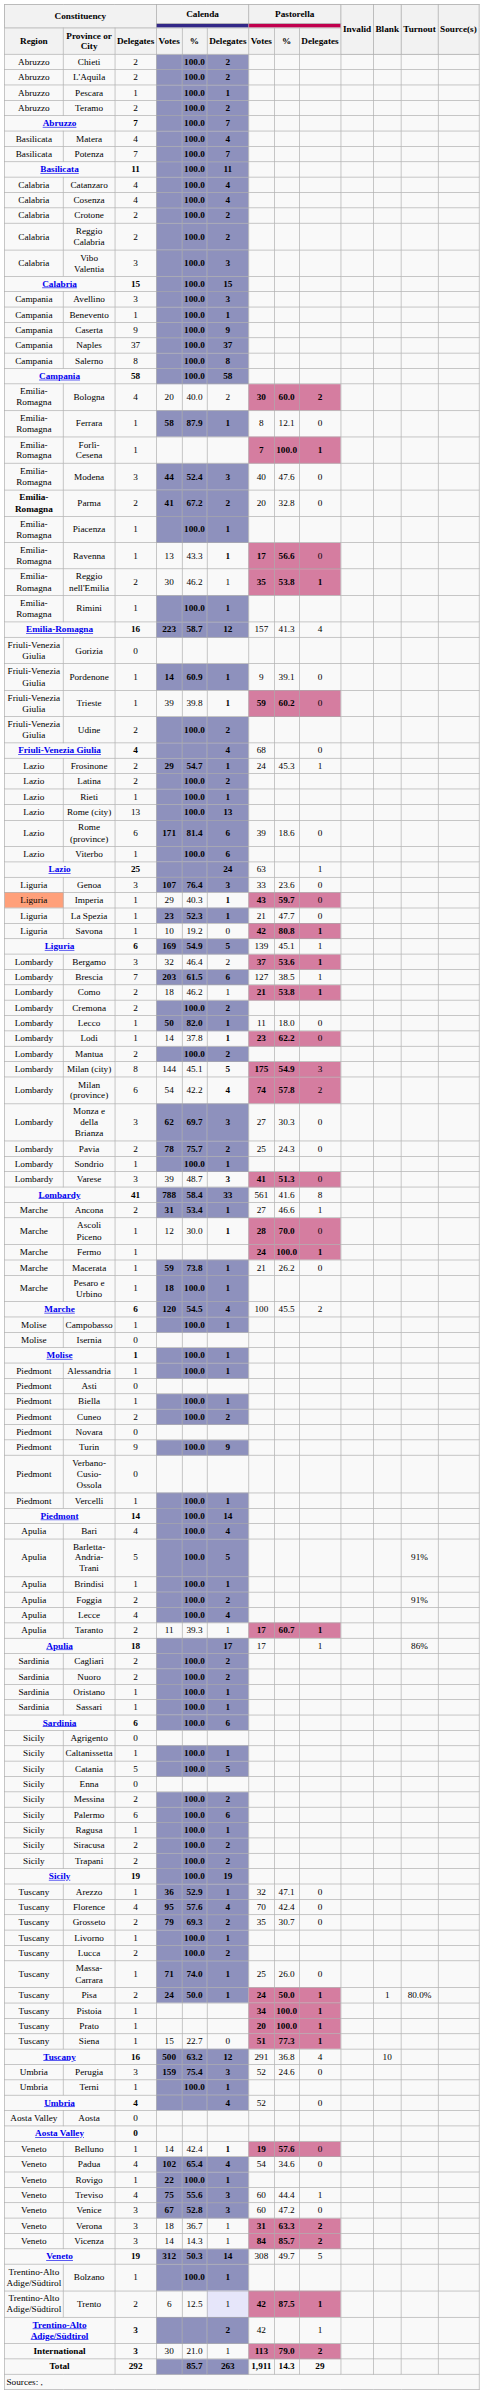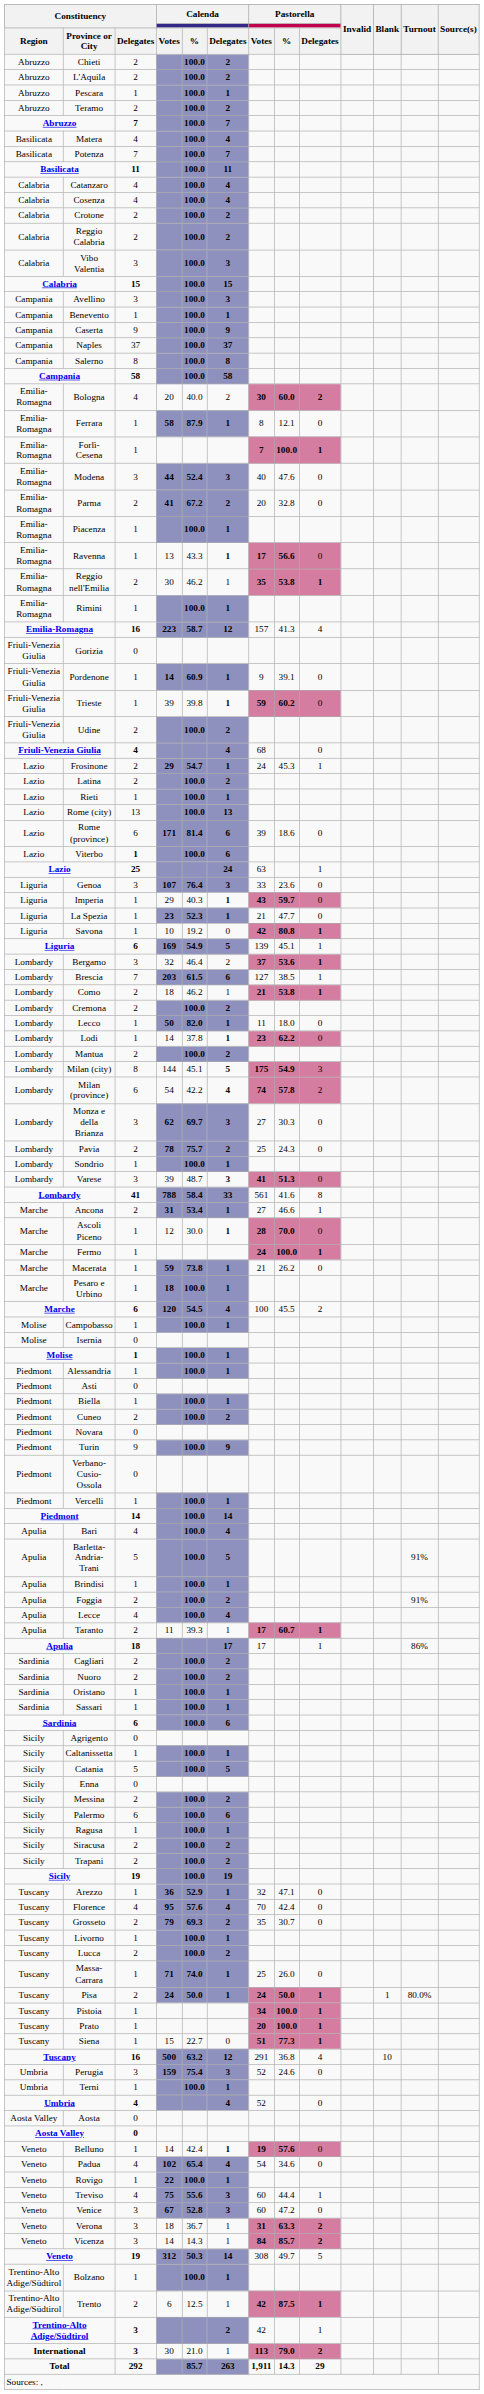(34, 503) bold -> (34, 503) normal
(136, 854) normal -> (136, 854) bold
(34, 900) lightsalmon background -> (34, 900) no background
(228, 2304) lavender background -> (228, 2304) no background
